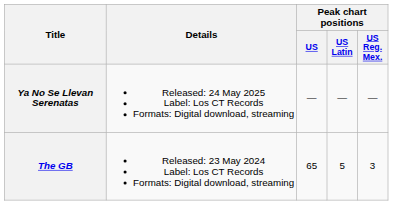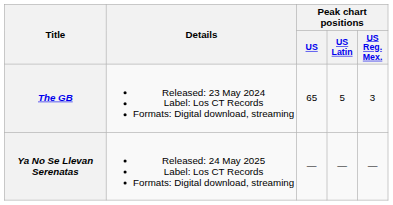rows swapped: (55, 166) <-> (55, 98)
